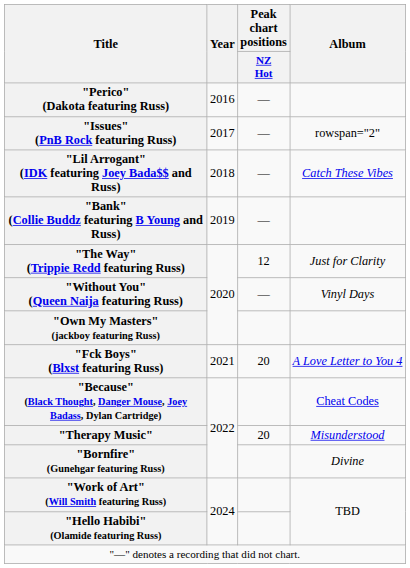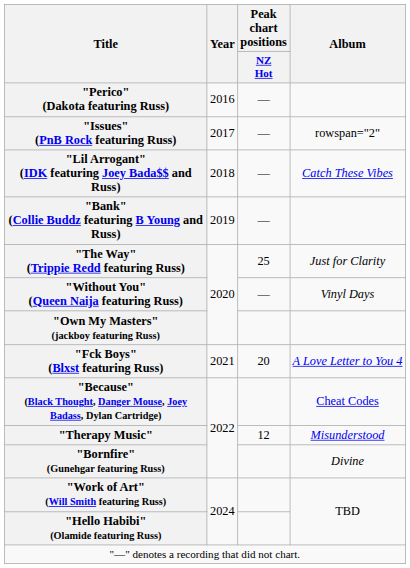(264, 261) 12 -> (264, 261) 25
(264, 435) 20 -> (264, 435) 12
